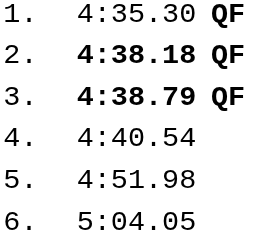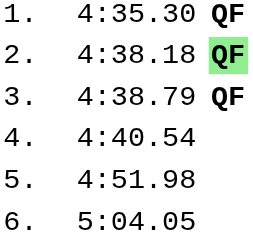(136, 56) bold -> (136, 56) normal
(228, 56) no background -> (228, 56) lightgreen background
(136, 97) bold -> (136, 97) normal
